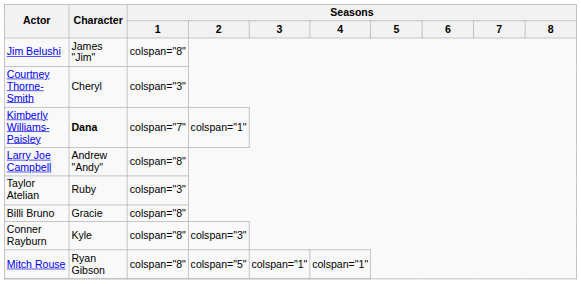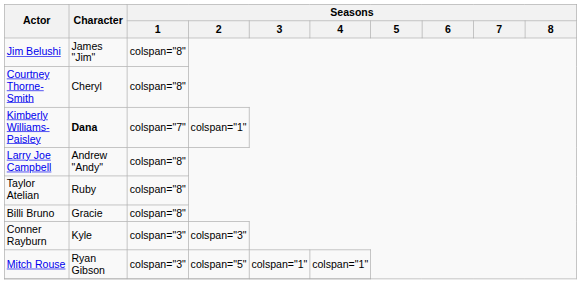(158, 86) colspan="3" -> (158, 86) colspan="8"
(158, 190) colspan="3" -> (158, 190) colspan="8"
(158, 235) colspan="8" -> (158, 235) colspan="3"
(158, 264) colspan="8" -> (158, 264) colspan="3"
